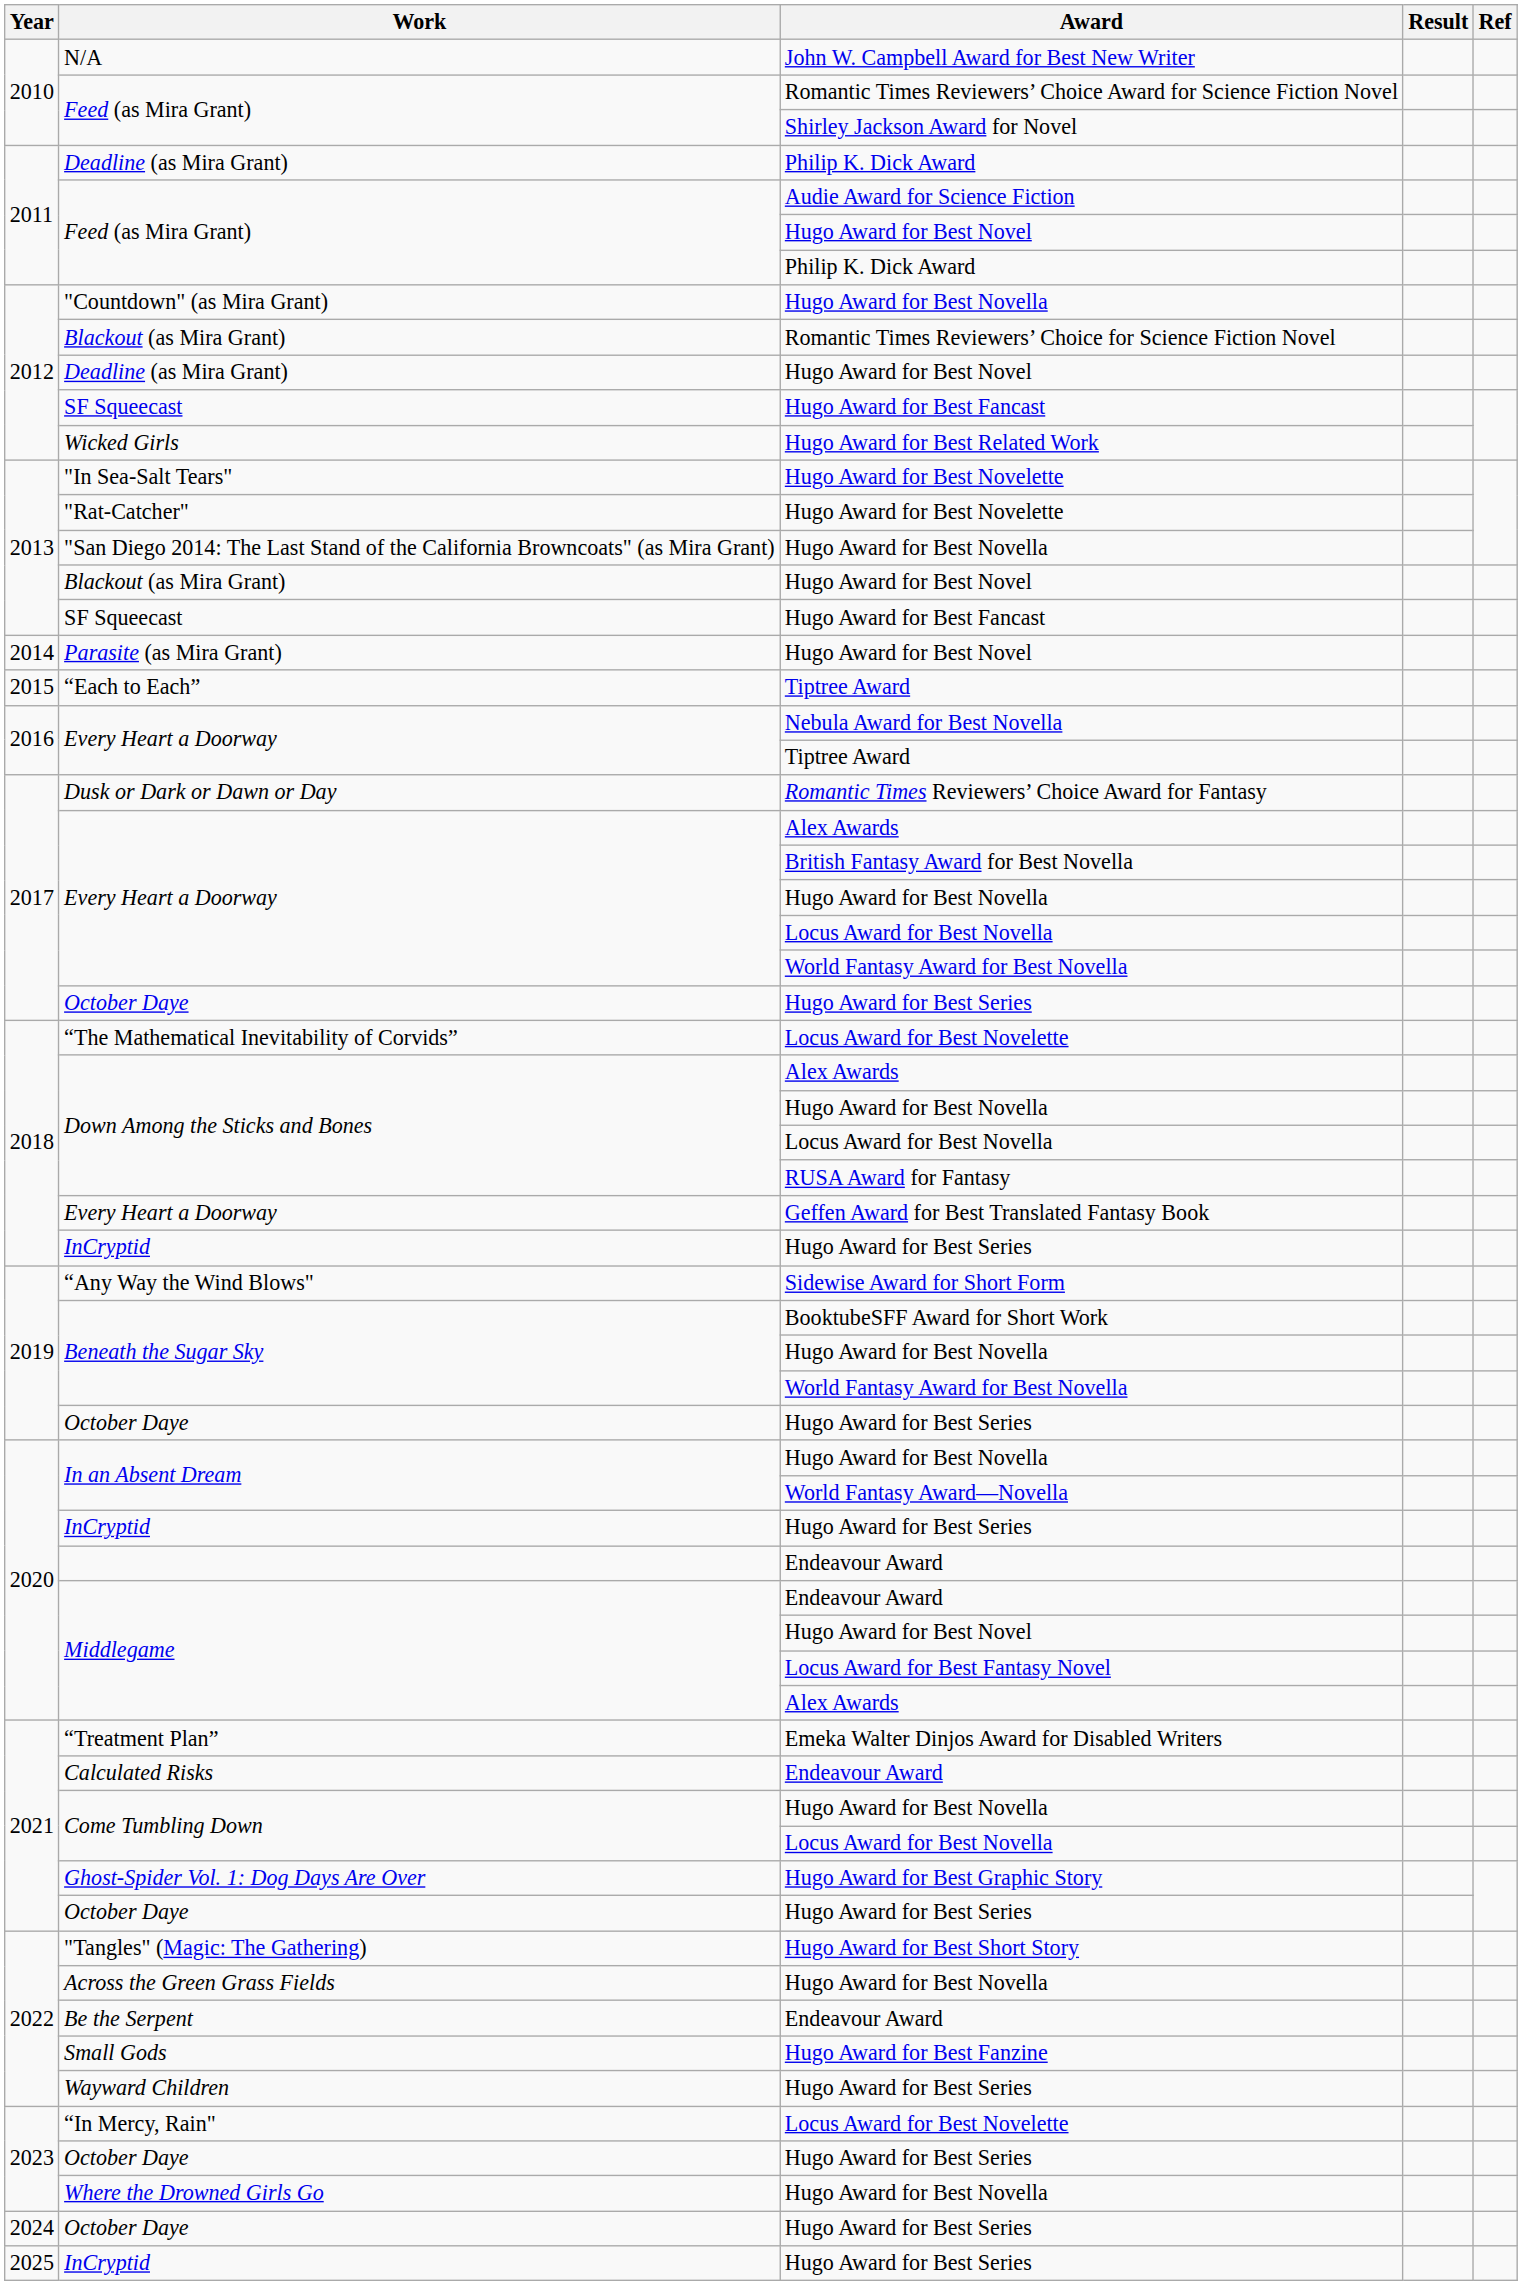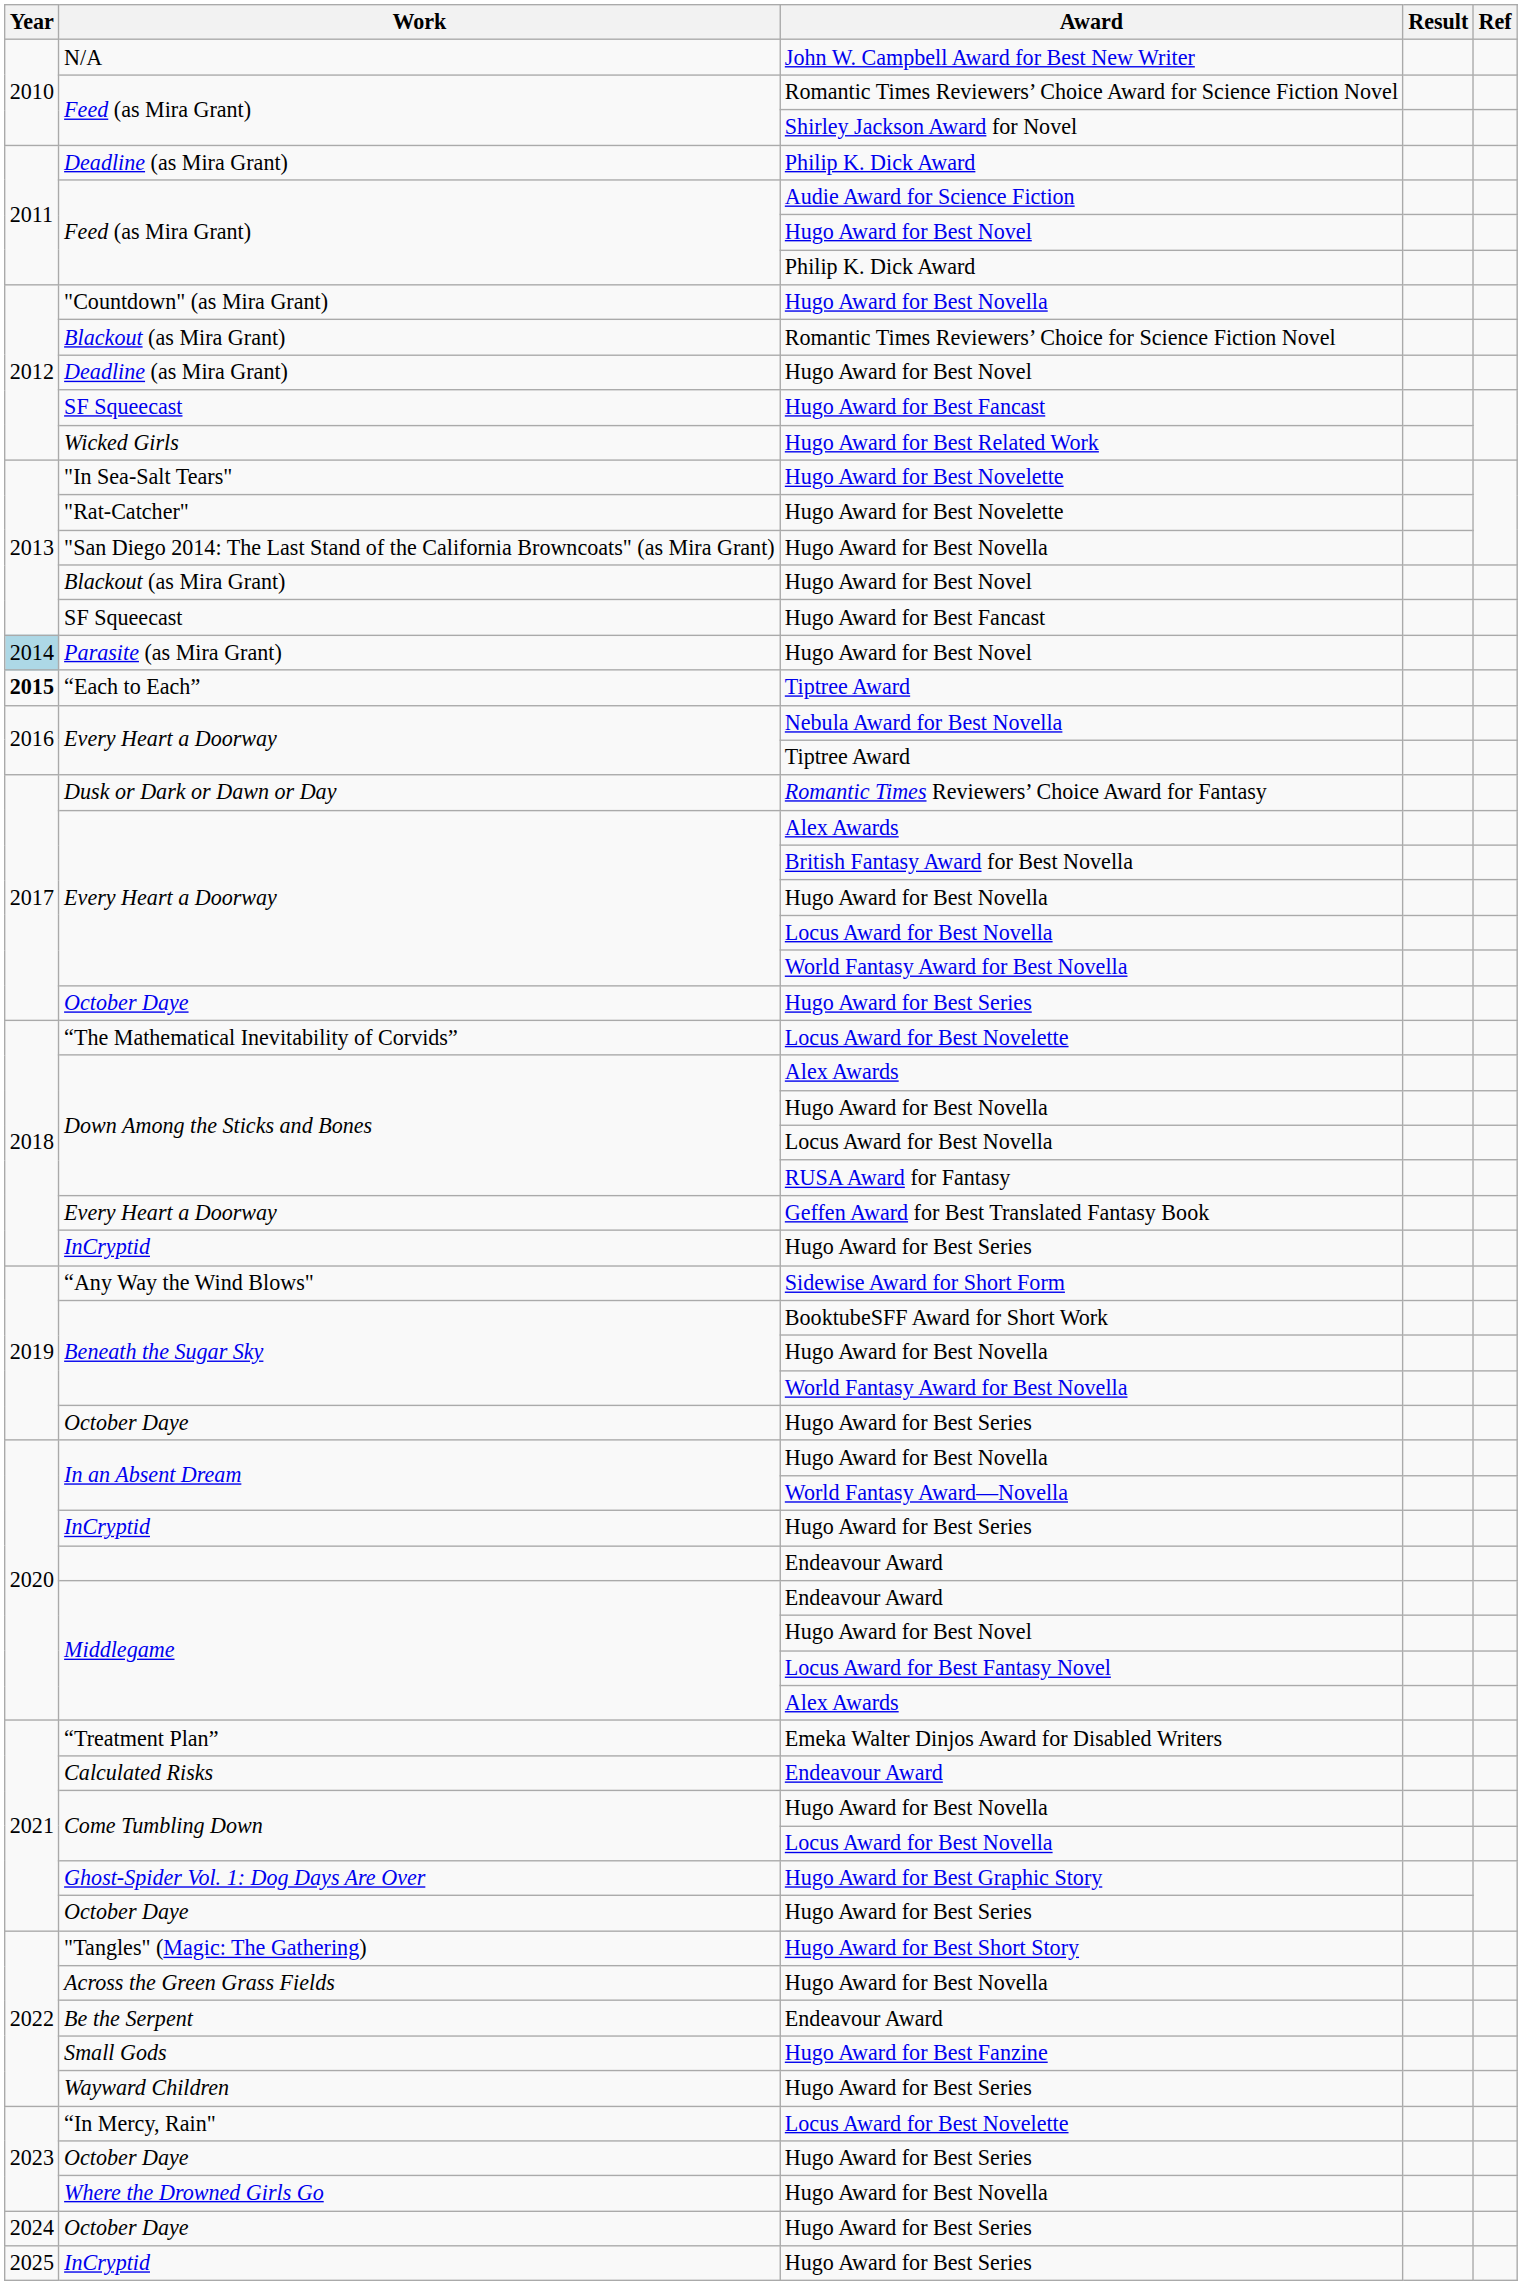(32, 652) no background -> (32, 652) lightblue background
(32, 687) normal -> (32, 687) bold
